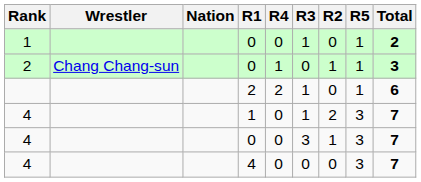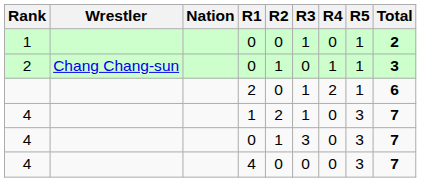columns swapped: (333, 16) <-> (279, 16)
